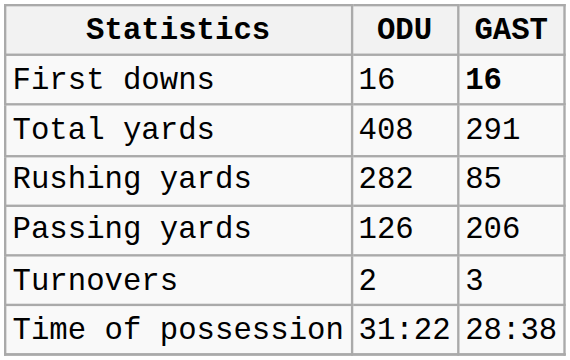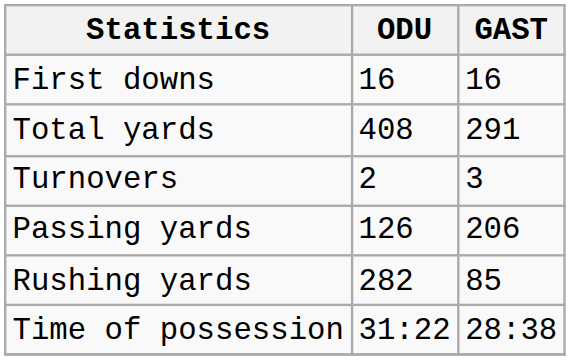(484, 80) bold -> (484, 80) normal
rows swapped: (132, 180) <-> (95, 280)
